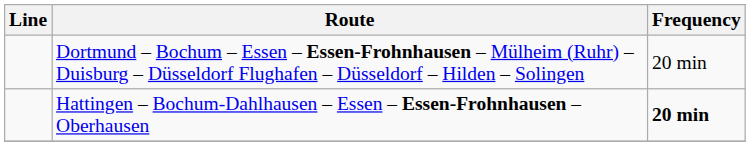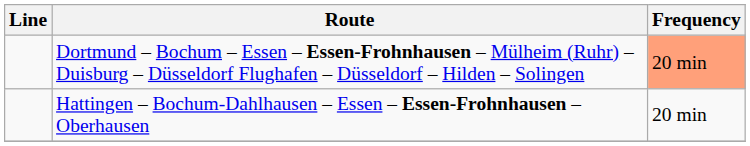(679, 61) no background -> (679, 61) lightsalmon background
(681, 114) bold -> (679, 114) normal
